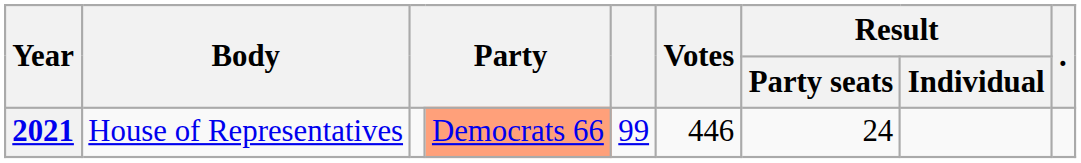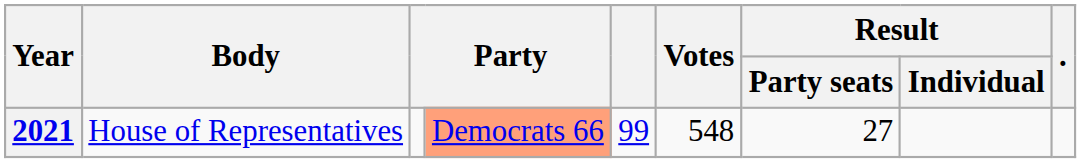(711, 131) 446 -> (711, 131) 548
(878, 131) 24 -> (878, 131) 27
